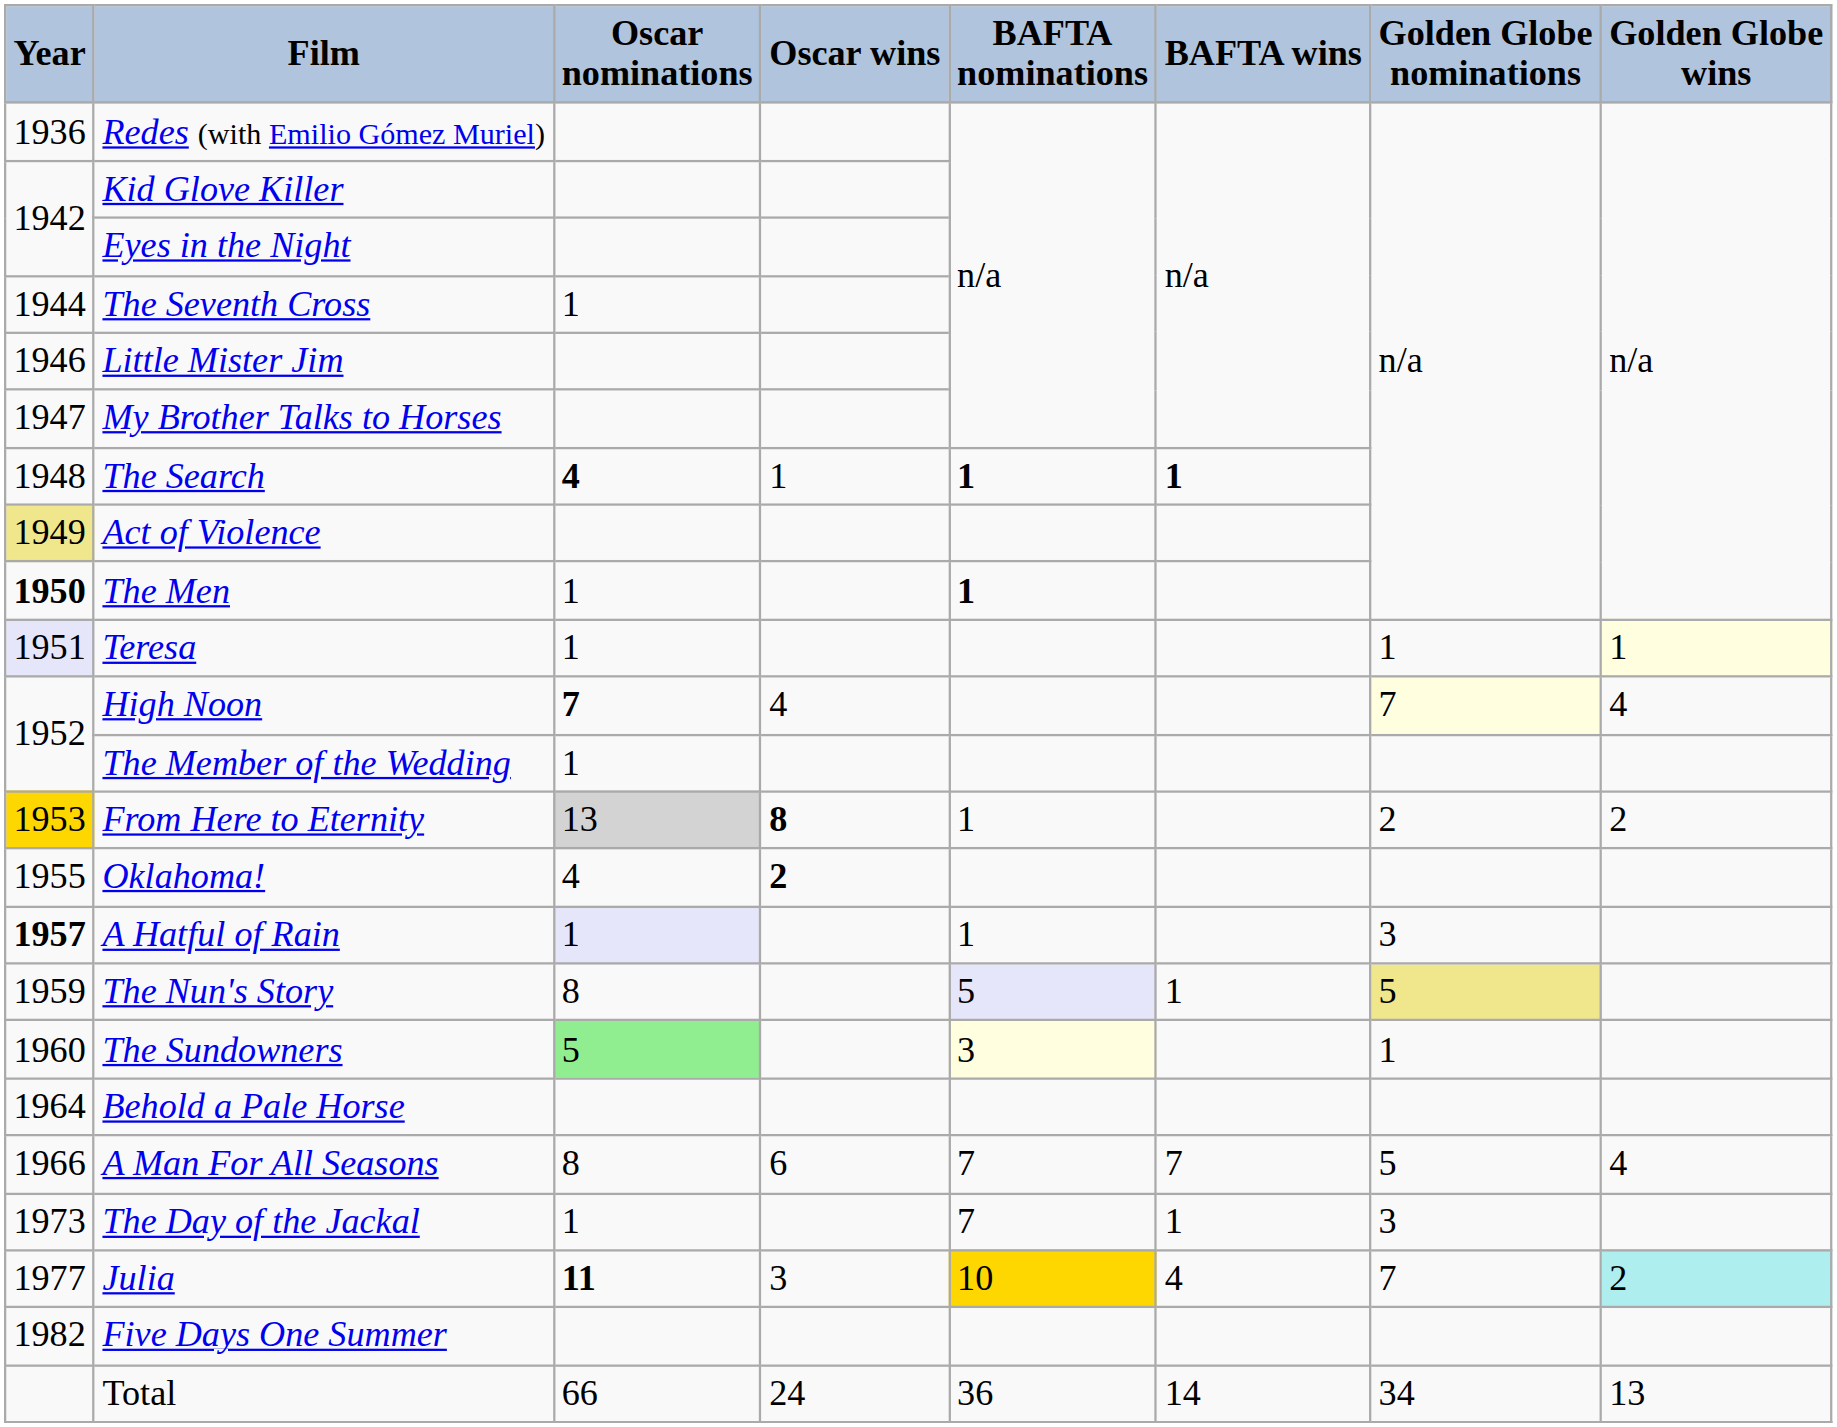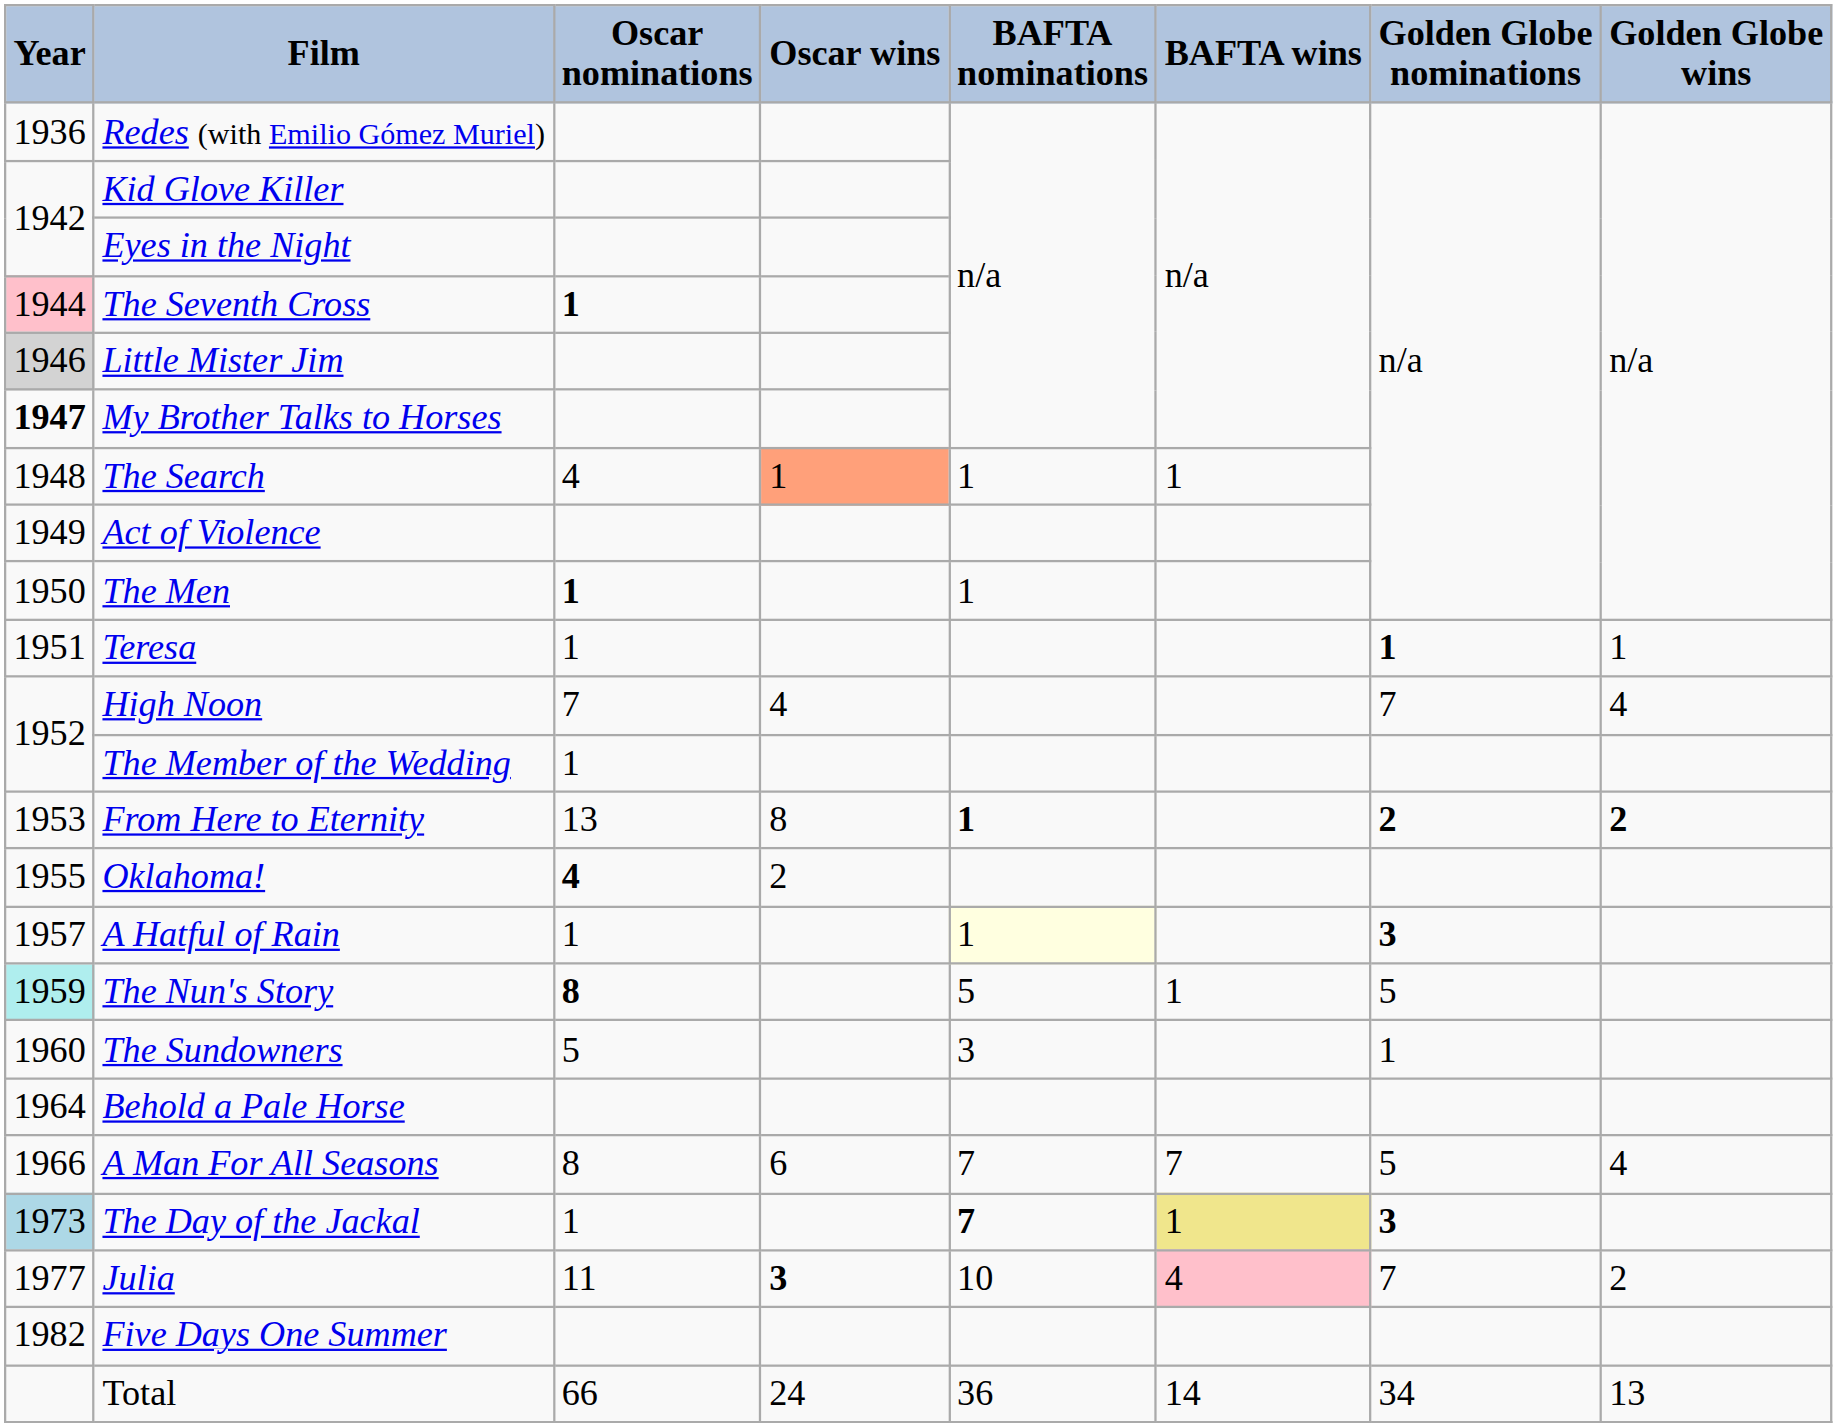(50, 303) no background -> (50, 303) pink background
(571, 303) normal -> (571, 303) bold
(50, 360) no background -> (50, 360) lightgrey background
(50, 417) normal -> (50, 417) bold
(571, 475) bold -> (571, 475) normal
(778, 475) no background -> (778, 475) lightsalmon background
(966, 475) bold -> (966, 475) normal
(1174, 475) bold -> (1174, 475) normal
(50, 532) khaki background -> (50, 532) no background
(50, 589) bold -> (50, 589) normal
(571, 589) normal -> (571, 589) bold
(966, 589) bold -> (966, 589) normal
(50, 647) lavender background -> (50, 647) no background
(1388, 647) normal -> (1388, 647) bold
(1618, 647) lightyellow background -> (1618, 647) no background
(571, 704) bold -> (571, 704) normal
(1388, 704) lightyellow background -> (1388, 704) no background
(50, 819) gold background -> (50, 819) no background
(580, 819) lightgrey background -> (580, 819) no background
(778, 819) bold -> (778, 819) normal
(966, 819) normal -> (966, 819) bold
(1388, 819) normal -> (1388, 819) bold
(1618, 819) normal -> (1618, 819) bold
(571, 876) normal -> (571, 876) bold
(778, 876) bold -> (778, 876) normal
(50, 934) bold -> (50, 934) normal
(571, 934) lavender background -> (571, 934) no background
(966, 934) no background -> (966, 934) lightyellow background
(1388, 934) normal -> (1388, 934) bold
(50, 991) no background -> (50, 991) paleturquoise background
(571, 991) normal -> (571, 991) bold
(966, 991) lavender background -> (966, 991) no background
(1388, 991) khaki background -> (1388, 991) no background
(571, 1048) lightgreen background -> (571, 1048) no background
(966, 1048) lightyellow background -> (966, 1048) no background
(50, 1220) no background -> (50, 1220) lightblue background
(966, 1220) normal -> (966, 1220) bold
(1174, 1220) no background -> (1174, 1220) khaki background
(1388, 1220) normal -> (1388, 1220) bold
(579, 1278) bold -> (579, 1278) normal
(778, 1278) normal -> (778, 1278) bold
(975, 1278) gold background -> (975, 1278) no background
(1174, 1278) no background -> (1174, 1278) pink background
(1618, 1278) paleturquoise background -> (1618, 1278) no background
